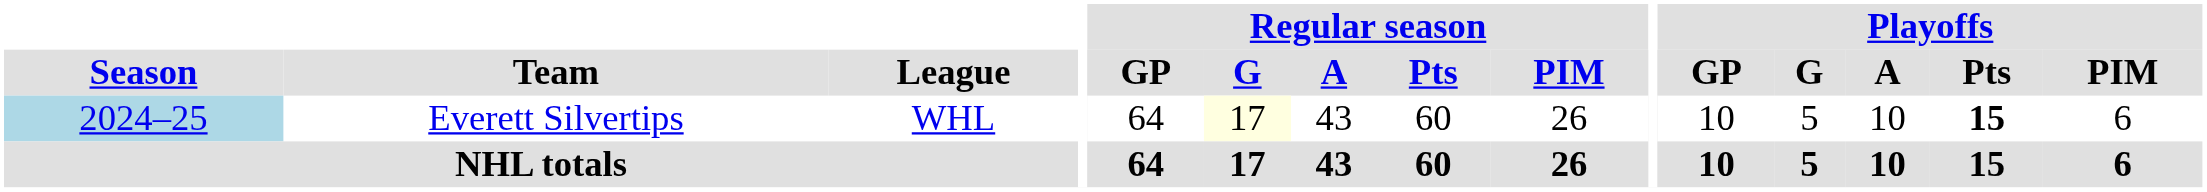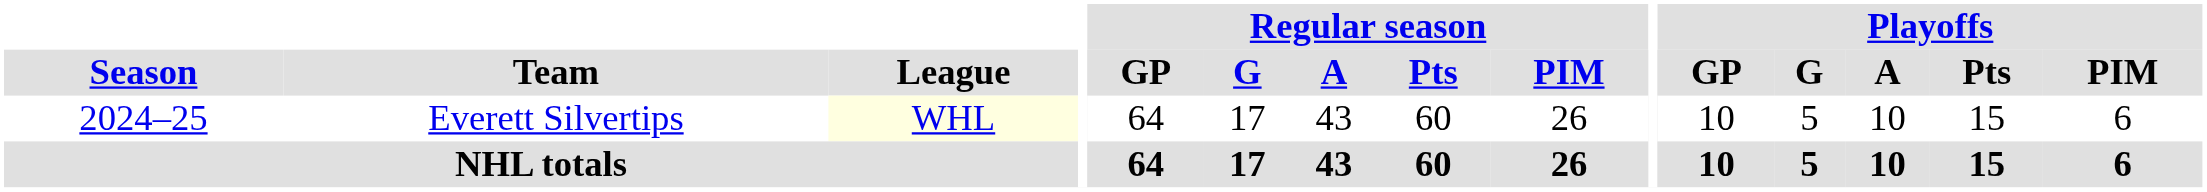(143, 117) lightblue background -> (143, 117) no background
(953, 117) no background -> (953, 117) lightyellow background
(1247, 117) lightyellow background -> (1247, 117) no background
(1987, 117) bold -> (1987, 117) normal
